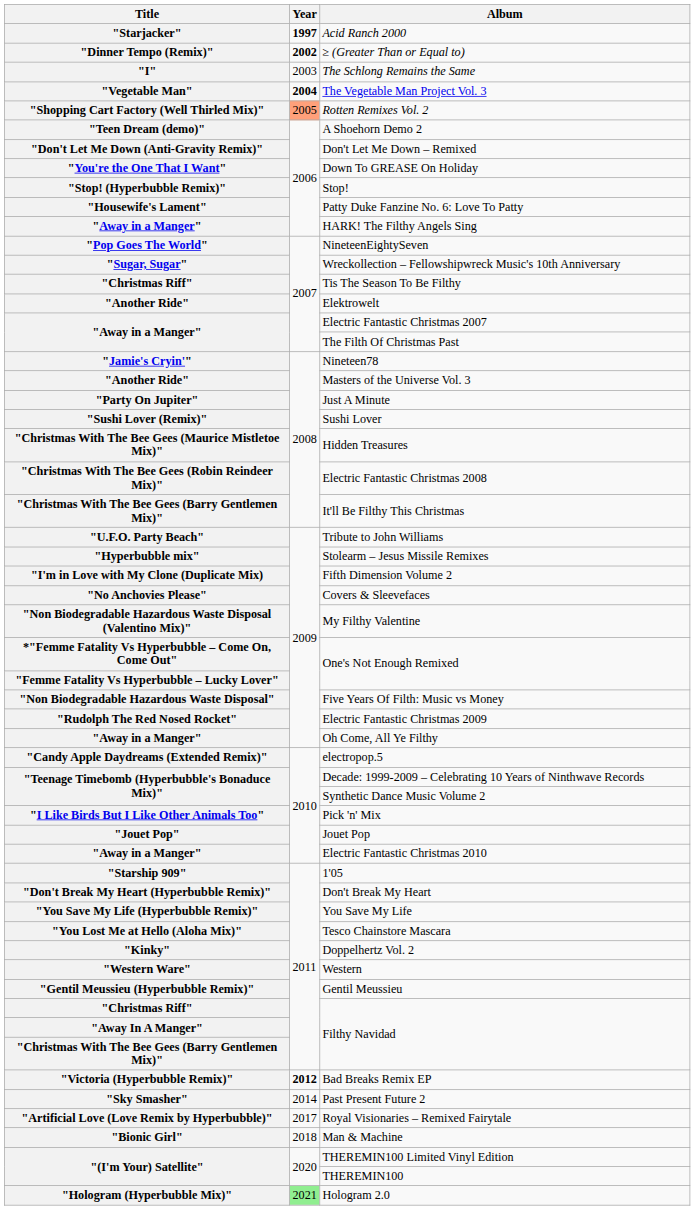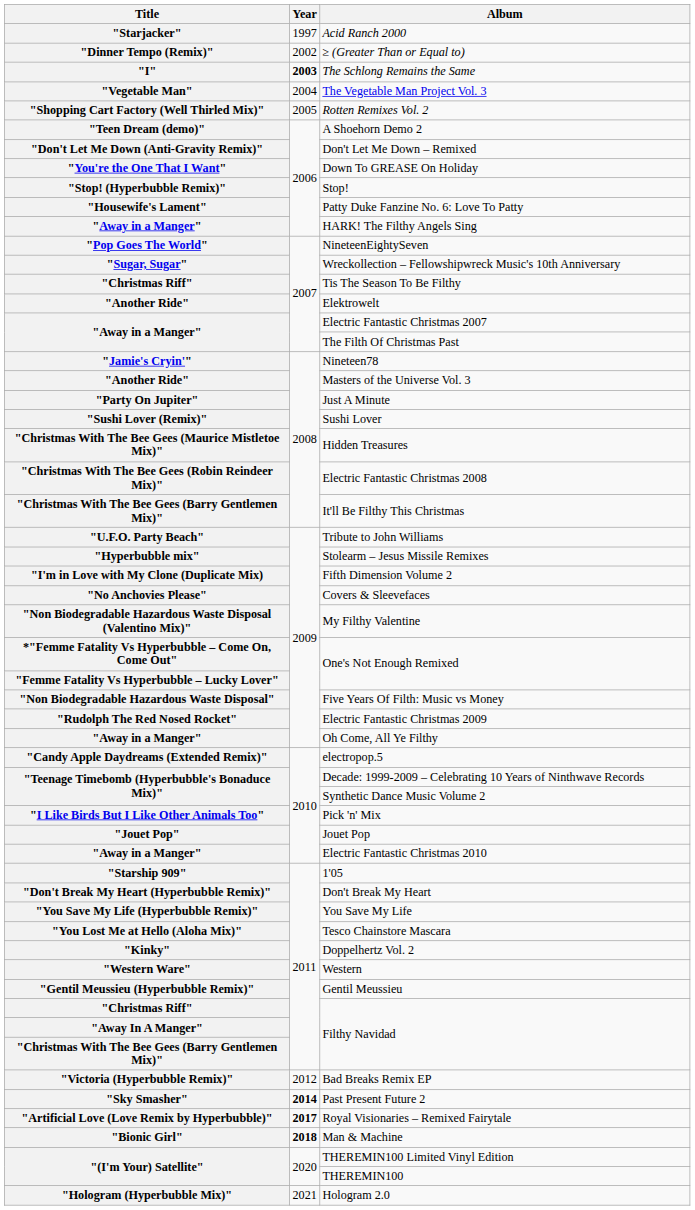(305, 33) bold -> (305, 33) normal
(305, 52) bold -> (305, 52) normal
(305, 71) normal -> (305, 71) bold
(305, 91) bold -> (305, 91) normal
(305, 110) lightsalmon background -> (305, 110) no background
(305, 1079) bold -> (305, 1079) normal
(305, 1099) normal -> (305, 1099) bold
(305, 1118) normal -> (305, 1118) bold
(305, 1137) normal -> (305, 1137) bold
(305, 1195) lightgreen background -> (305, 1195) no background
